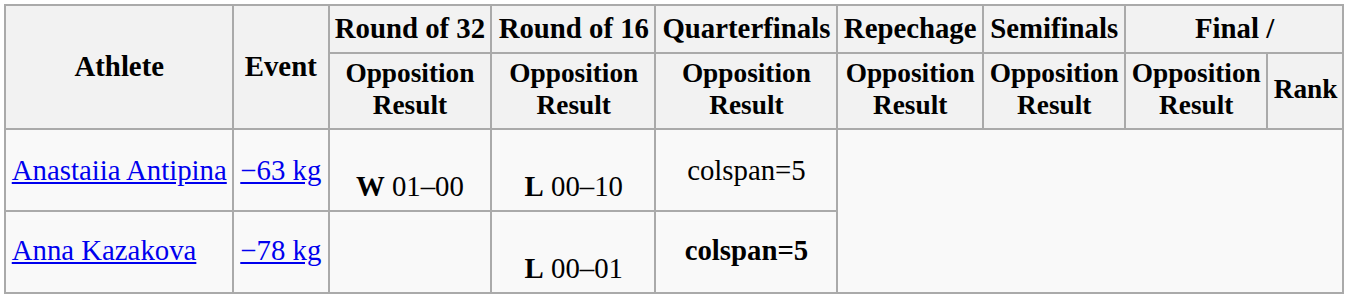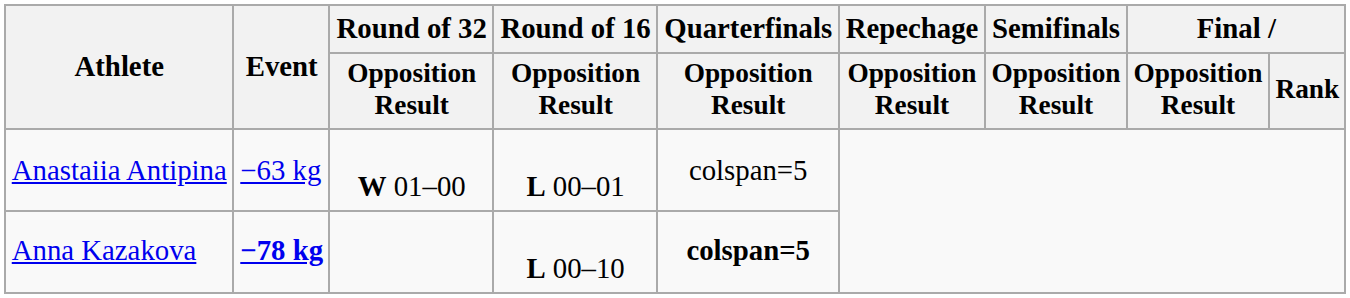(574, 187) L 00–10 -> (576, 187) L 00–01
(281, 251) normal -> (282, 251) bold
(574, 268) L 00–01 -> (576, 268) L 00–10
